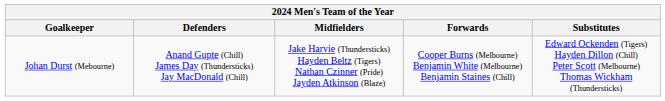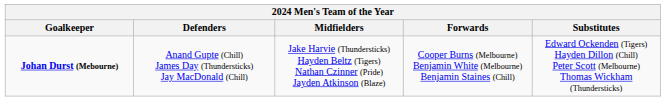(69, 66) normal -> (69, 66) bold
